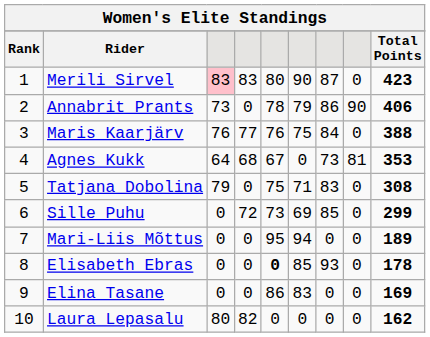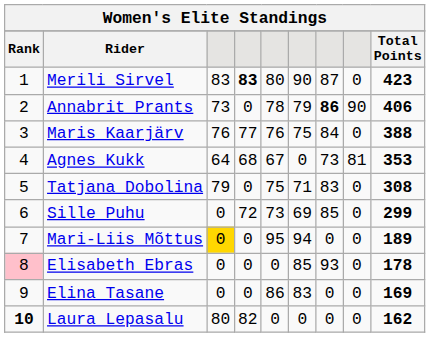(221, 81) pink background -> (221, 81) no background
(248, 81) normal -> (248, 81) bold
(330, 107) normal -> (330, 107) bold
(221, 240) no background -> (221, 240) gold background
(24, 266) no background -> (24, 266) pink background
(275, 266) bold -> (275, 266) normal
(24, 319) normal -> (24, 319) bold
